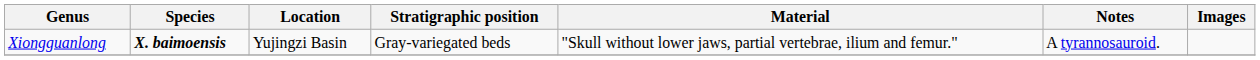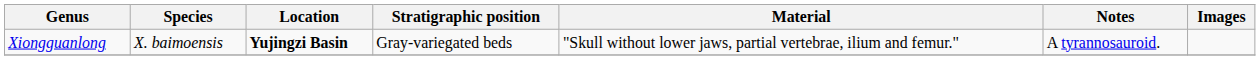(180, 42) bold -> (179, 42) normal
(300, 42) normal -> (299, 42) bold
